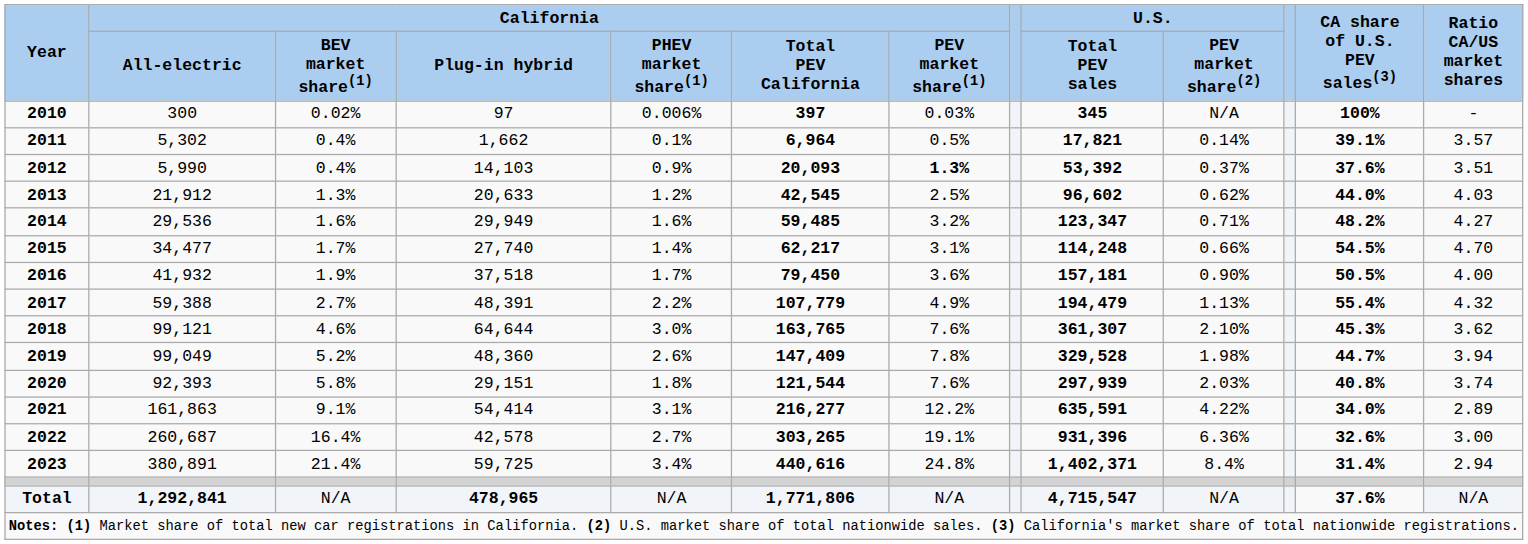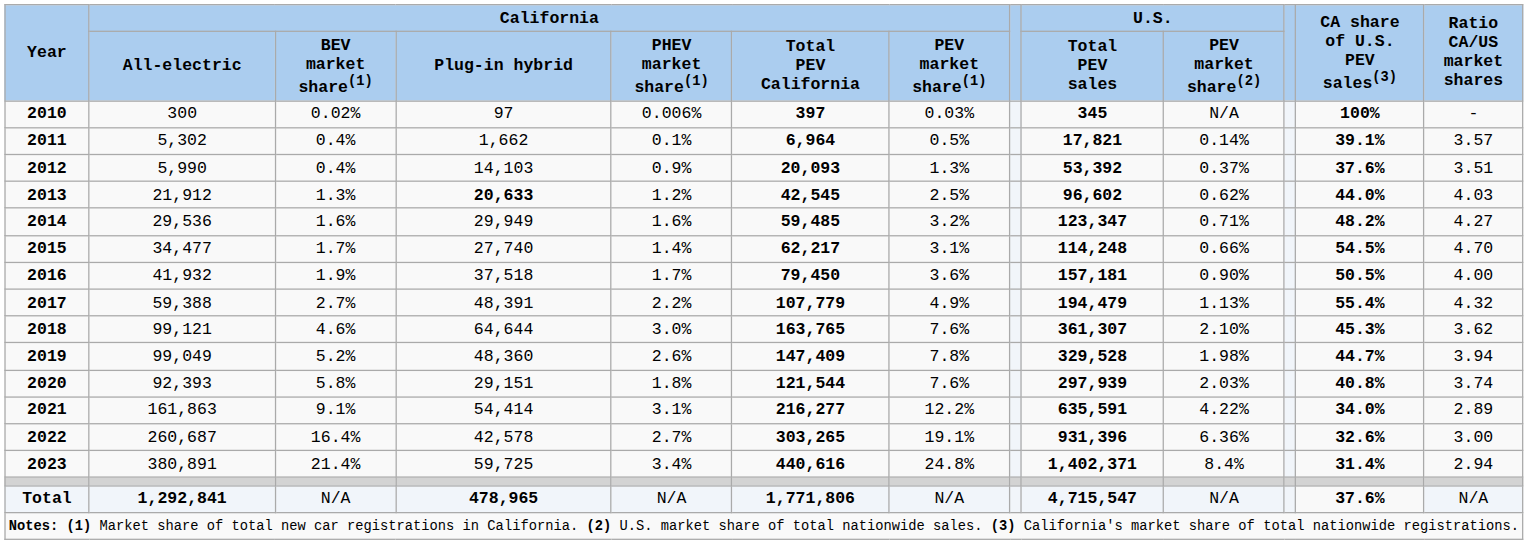(949, 168) bold -> (949, 168) normal
(504, 195) normal -> (504, 195) bold
